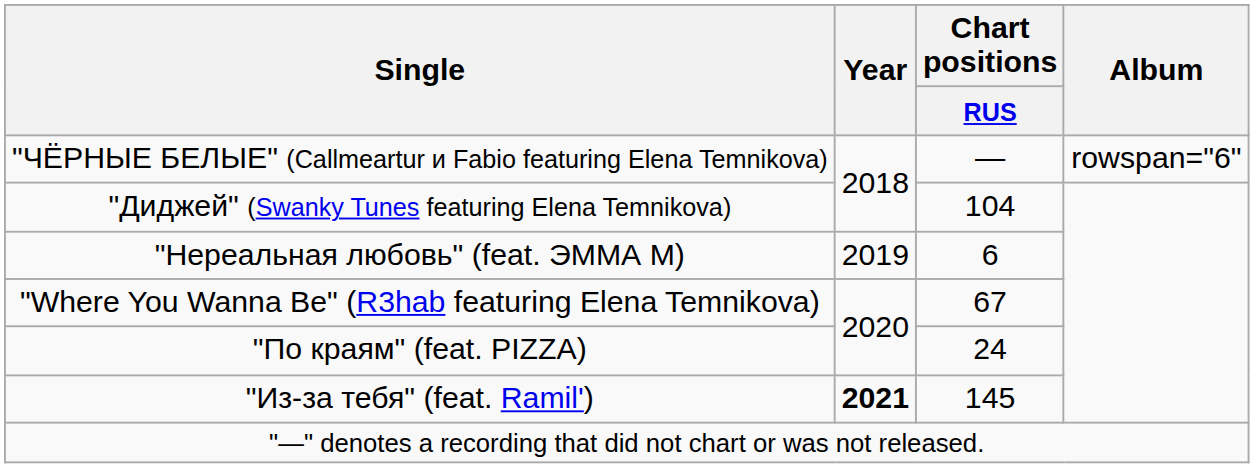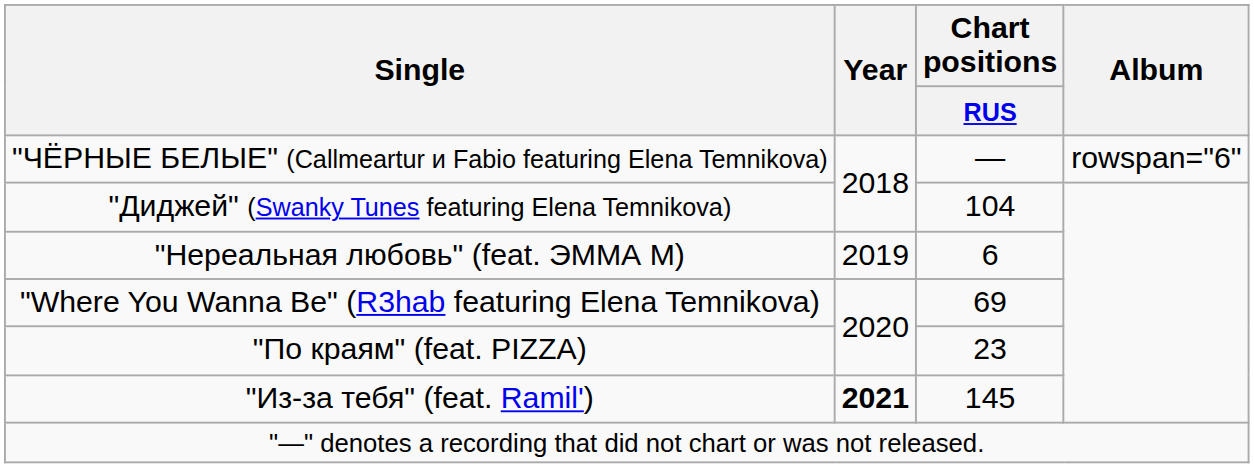(990, 302) 67 -> (990, 302) 69
(990, 350) 24 -> (990, 350) 23
